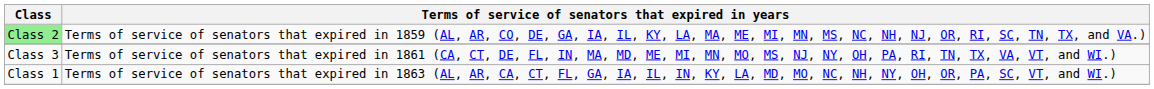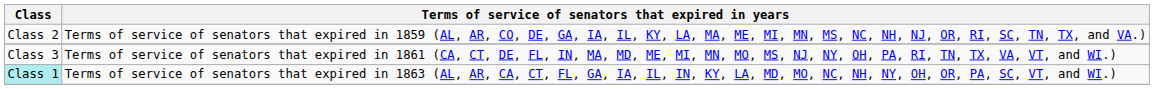(33, 34) lightgreen background -> (33, 34) no background
(33, 74) no background -> (33, 74) paleturquoise background
